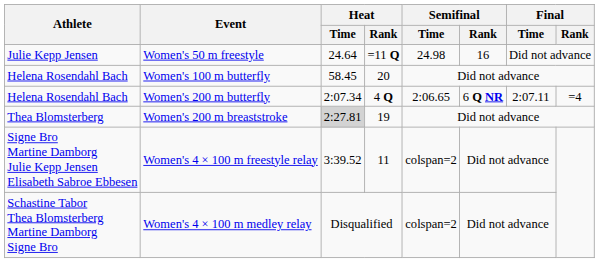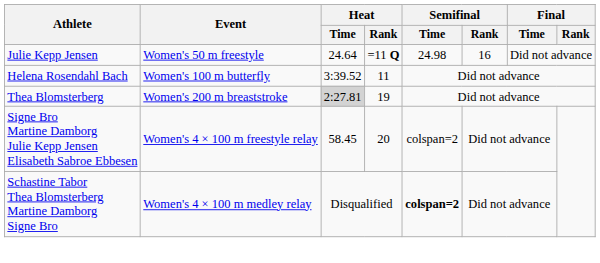(343, 76) 58.45 -> (343, 76) 3:39.52
(383, 76) 20 -> (383, 76) 11
- row: (207, 96)
(343, 160) 3:39.52 -> (343, 139) 58.45
(383, 160) 11 -> (383, 139) 20
(431, 225) normal -> (432, 204) bold
